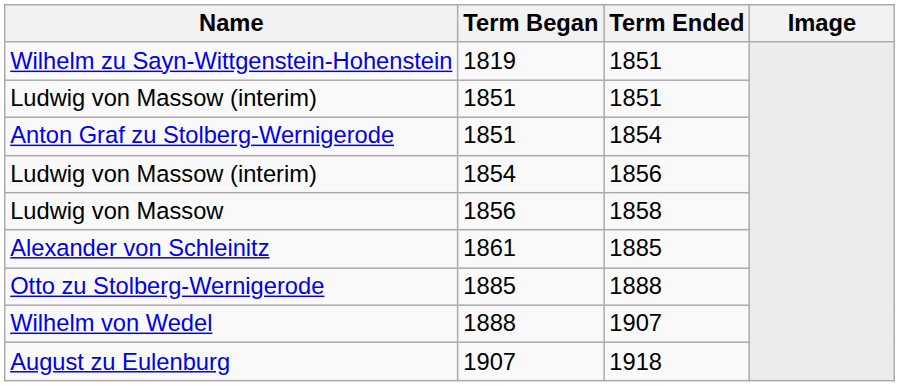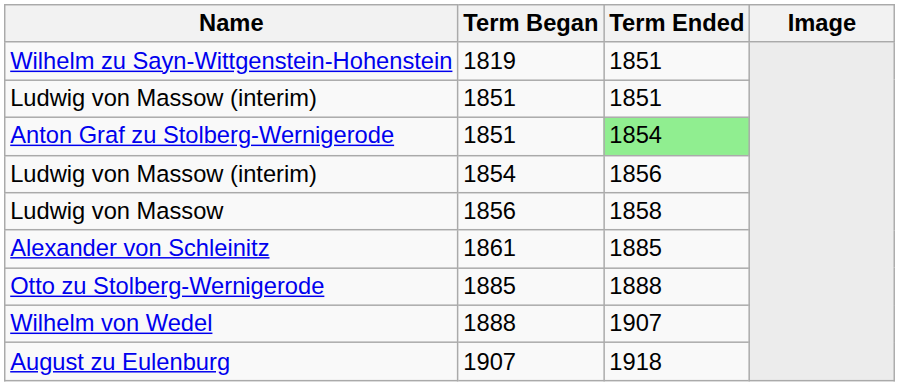(636, 135) no background -> (636, 135) lightgreen background
